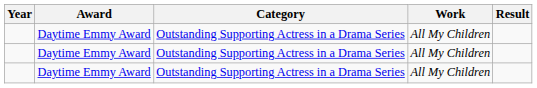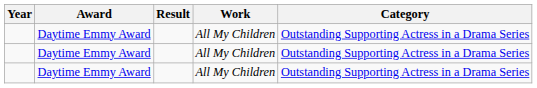columns swapped: (281, 14) <-> (513, 14)
